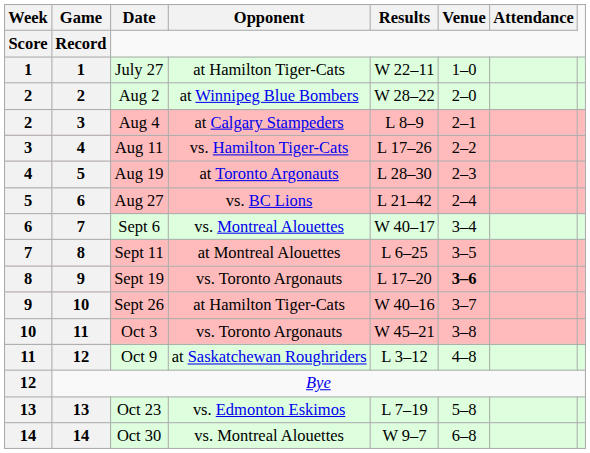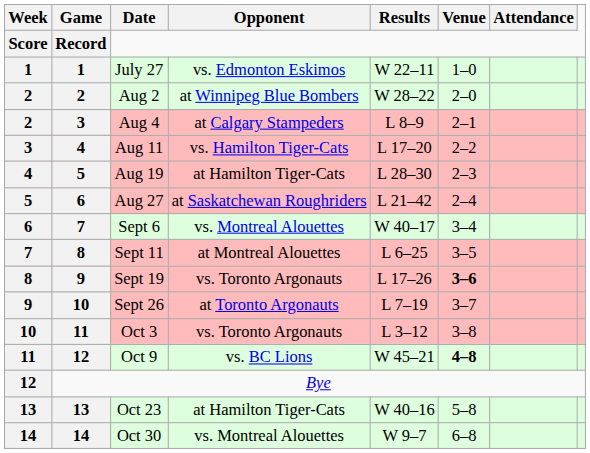(269, 69) at Hamilton Tiger-Cats -> (269, 69) vs. Edmonton Eskimos
(404, 148) L 17–26 -> (404, 148) L 17–20
(269, 174) at Toronto Argonauts -> (269, 174) at Hamilton Tiger-Cats
(269, 200) vs. BC Lions -> (269, 200) at Saskatchewan Roughriders
(404, 278) L 17–20 -> (404, 278) L 17–26
(269, 305) at Hamilton Tiger-Cats -> (269, 305) at Toronto Argonauts
(404, 305) W 40–16 -> (404, 305) L 7–19
(404, 331) W 45–21 -> (404, 331) L 3–12
(269, 357) at Saskatchewan Roughriders -> (269, 357) vs. BC Lions
(404, 357) L 3–12 -> (404, 357) W 45–21
(464, 357) normal -> (464, 357) bold
(269, 409) vs. Edmonton Eskimos -> (269, 409) at Hamilton Tiger-Cats
(404, 409) L 7–19 -> (404, 409) W 40–16
